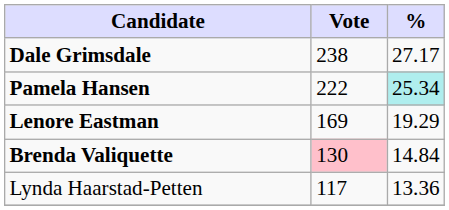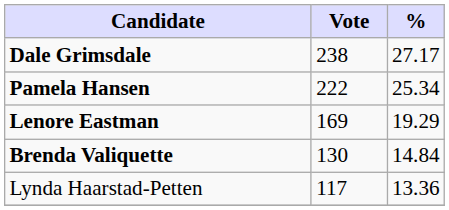(416, 88) paleturquoise background -> (416, 88) no background
(332, 155) pink background -> (332, 155) no background
